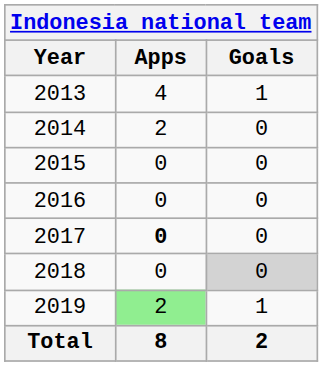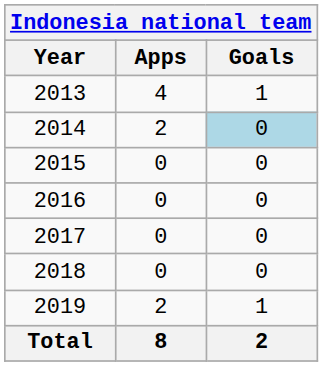(262, 129) no background -> (262, 129) lightblue background
(161, 236) bold -> (161, 236) normal
(262, 272) lightgrey background -> (262, 272) no background
(161, 307) lightgreen background -> (161, 307) no background
